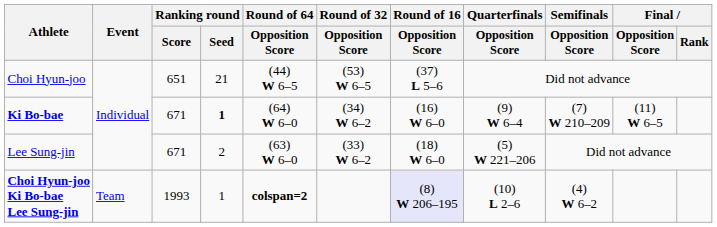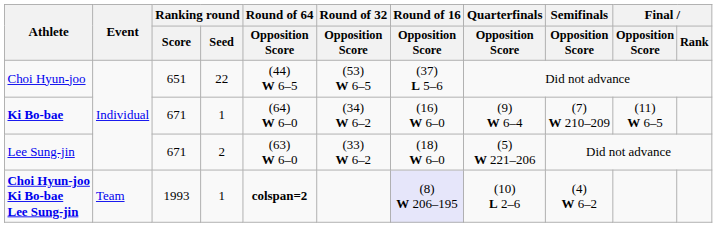(222, 79) 21 -> (222, 79) 22
(222, 115) bold -> (222, 115) normal
